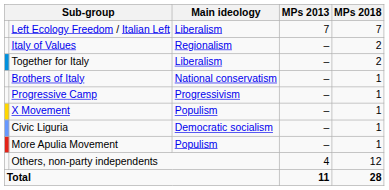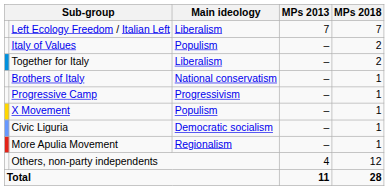(203, 45) Regionalism -> (196, 45) Populism
(196, 144) Populism -> (203, 144) Regionalism
